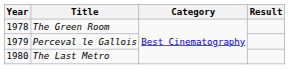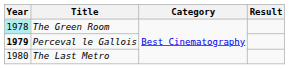(17, 27) no background -> (17, 27) paleturquoise background
(17, 41) normal -> (17, 41) bold
